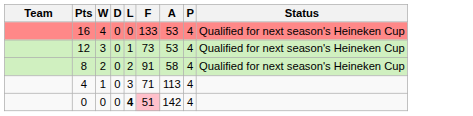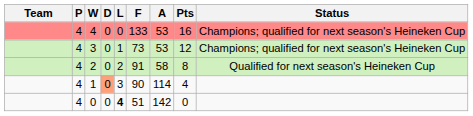columns swapped: (190, 13) <-> (84, 13)
(302, 31) Qualified for next season's Heineken Cup -> (332, 31) Champions; qualified for next season's Heineken Cup
(302, 48) Qualified for next season's Heineken Cup -> (332, 48) Champions; qualified for next season's Heineken Cup
(117, 84) no background -> (108, 84) lightsalmon background
(148, 84) 71 -> (138, 84) 90
(172, 84) 113 -> (162, 84) 114
(148, 102) pink background -> (138, 102) no background
